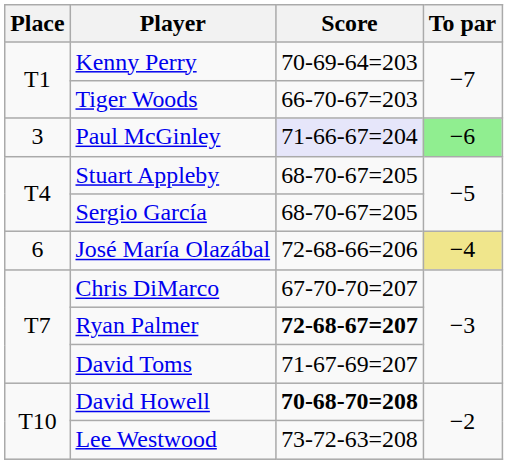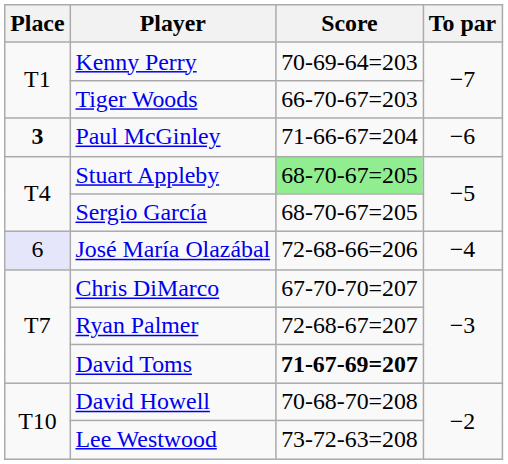(37, 136) normal -> (37, 136) bold
(349, 136) lavender background -> (349, 136) no background
(463, 136) lightgreen background -> (463, 136) no background
(349, 174) no background -> (349, 174) lightgreen background
(37, 250) no background -> (37, 250) lavender background
(463, 250) khaki background -> (463, 250) no background
(349, 325) bold -> (349, 325) normal
(349, 363) normal -> (349, 363) bold
(349, 401) bold -> (349, 401) normal
